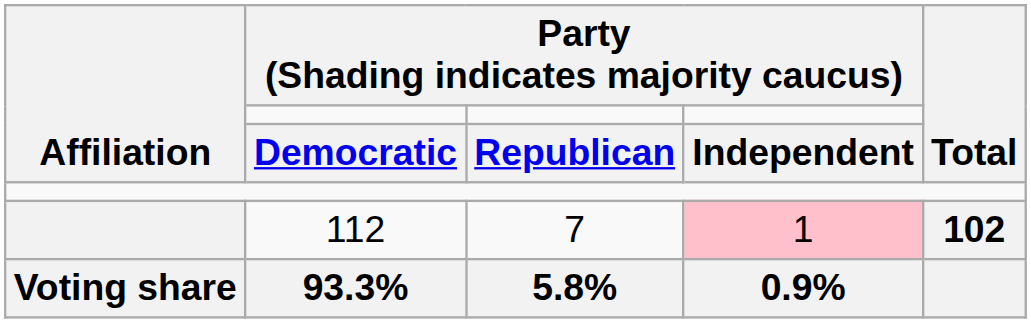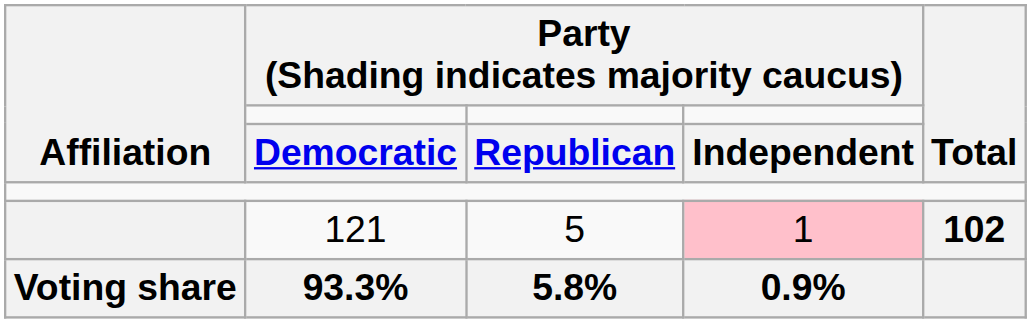(355, 228) 112 -> (355, 228) 121
(575, 228) 7 -> (575, 228) 5
